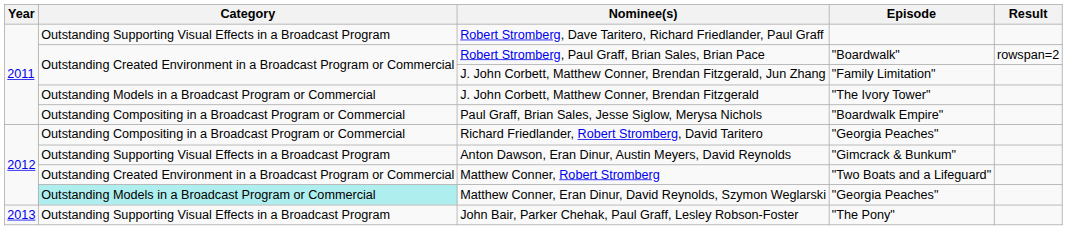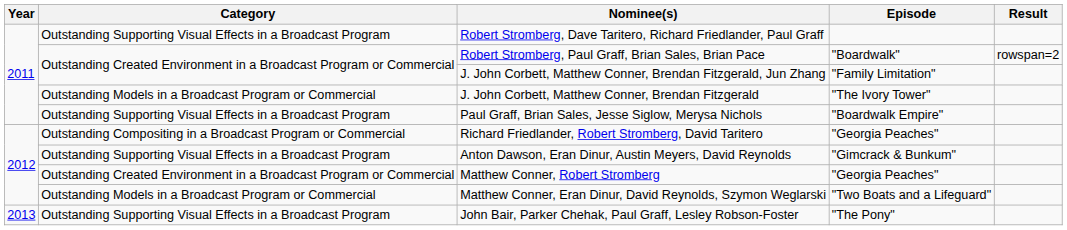(223, 114) Outstanding Compositing in a Broadcast Program or Commercial -> (216, 114) Outstanding Supporting Visual Effects in a Broadcast Program
(911, 174) "Two Boats and a Lifeguard" -> (885, 174) "Georgia Peaches"
(208, 194) paleturquoise background -> (208, 194) no background
(885, 194) "Georgia Peaches" -> (911, 194) "Two Boats and a Lifeguard"
